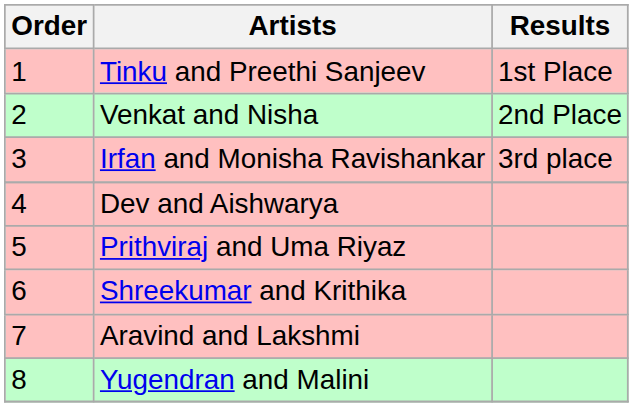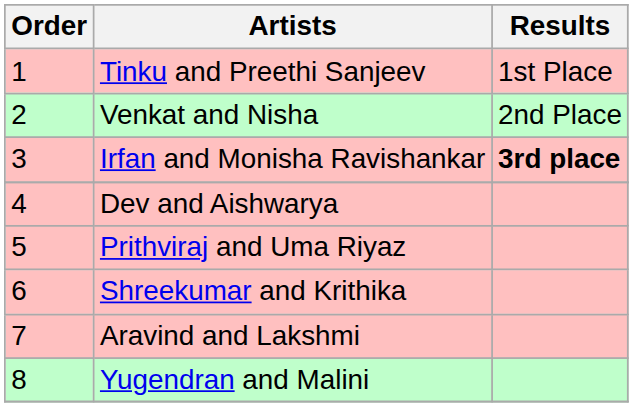(555, 159) normal -> (559, 159) bold
